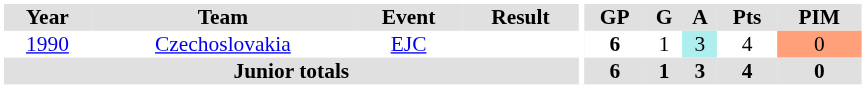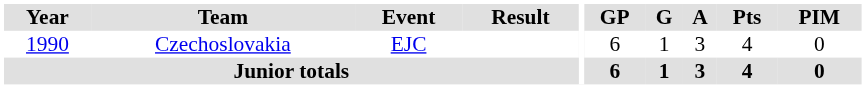(615, 44) bold -> (615, 44) normal
(700, 44) paleturquoise background -> (700, 44) no background
(819, 44) lightsalmon background -> (819, 44) no background
